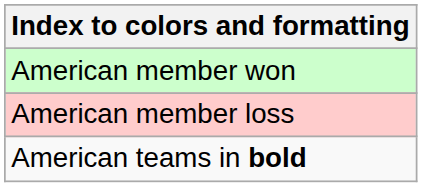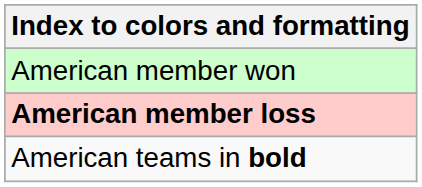(153, 114) normal -> (164, 114) bold
